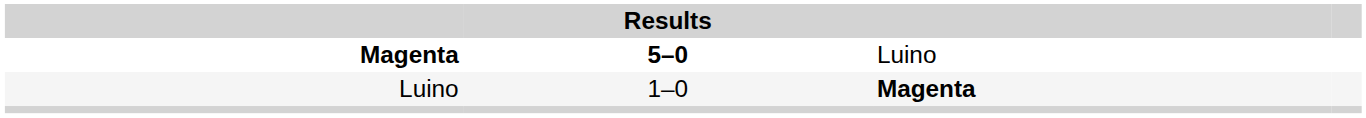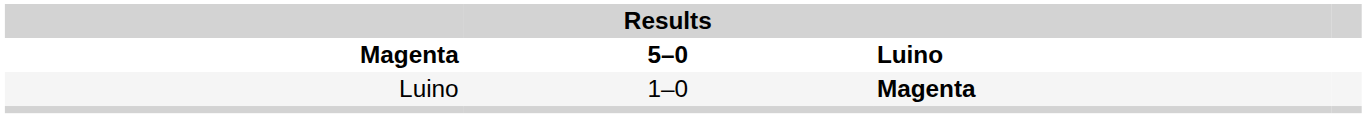(907, 55) normal -> (910, 55) bold
